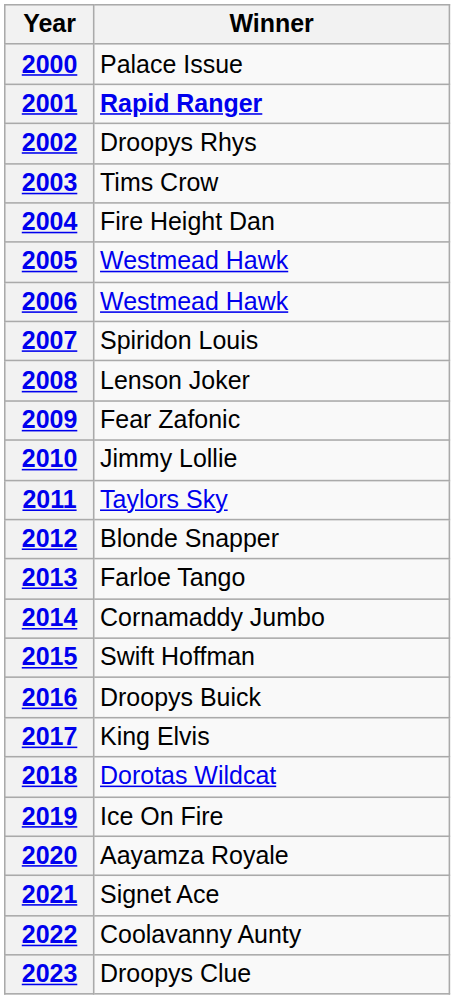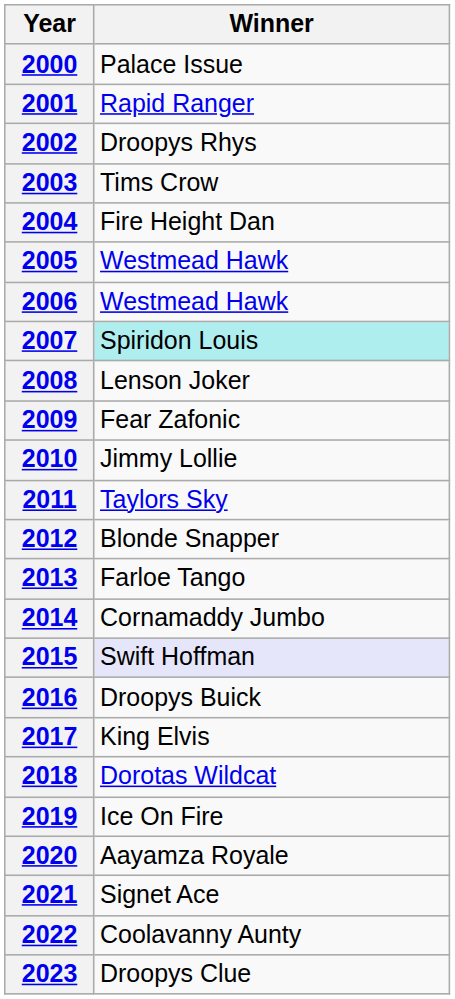(181, 103) bold -> (177, 103) normal
(179, 340) no background -> (179, 340) paleturquoise background
(177, 657) no background -> (177, 657) lavender background
